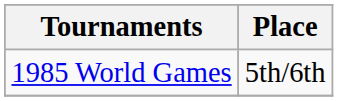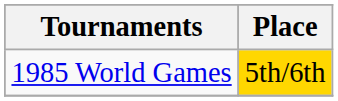(285, 72) no background -> (285, 72) gold background
